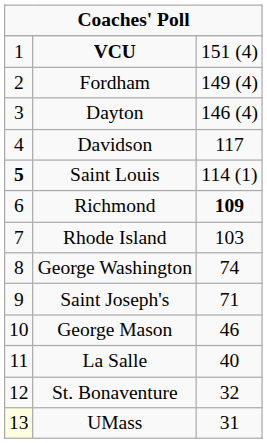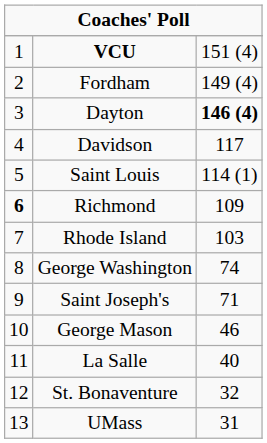(229, 113) normal -> (229, 113) bold
(19, 175) bold -> (19, 175) normal
(19, 206) normal -> (19, 206) bold
(229, 206) bold -> (229, 206) normal
(19, 422) lightyellow background -> (19, 422) no background
